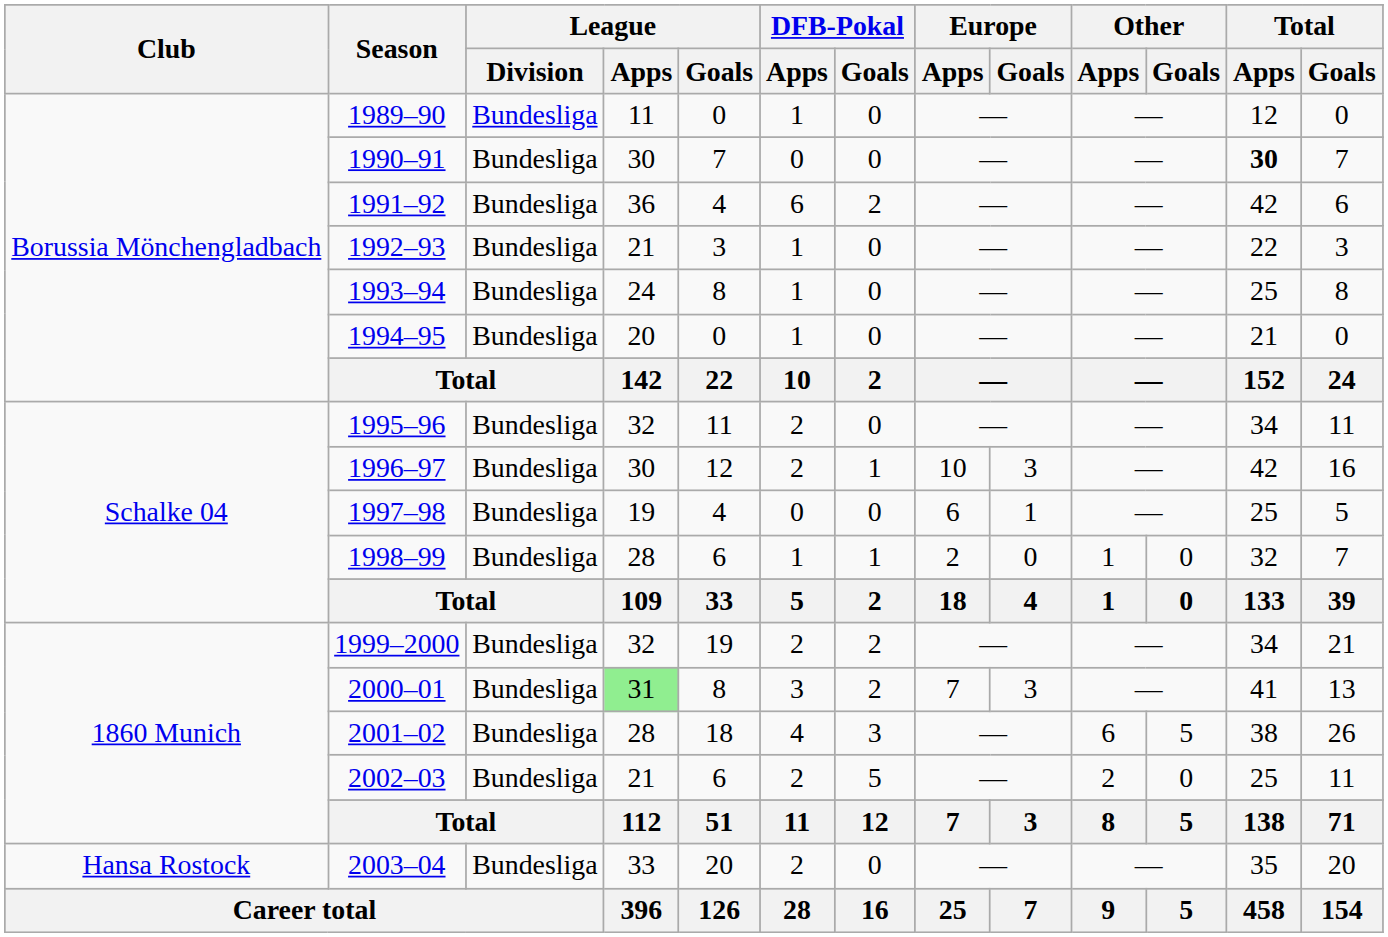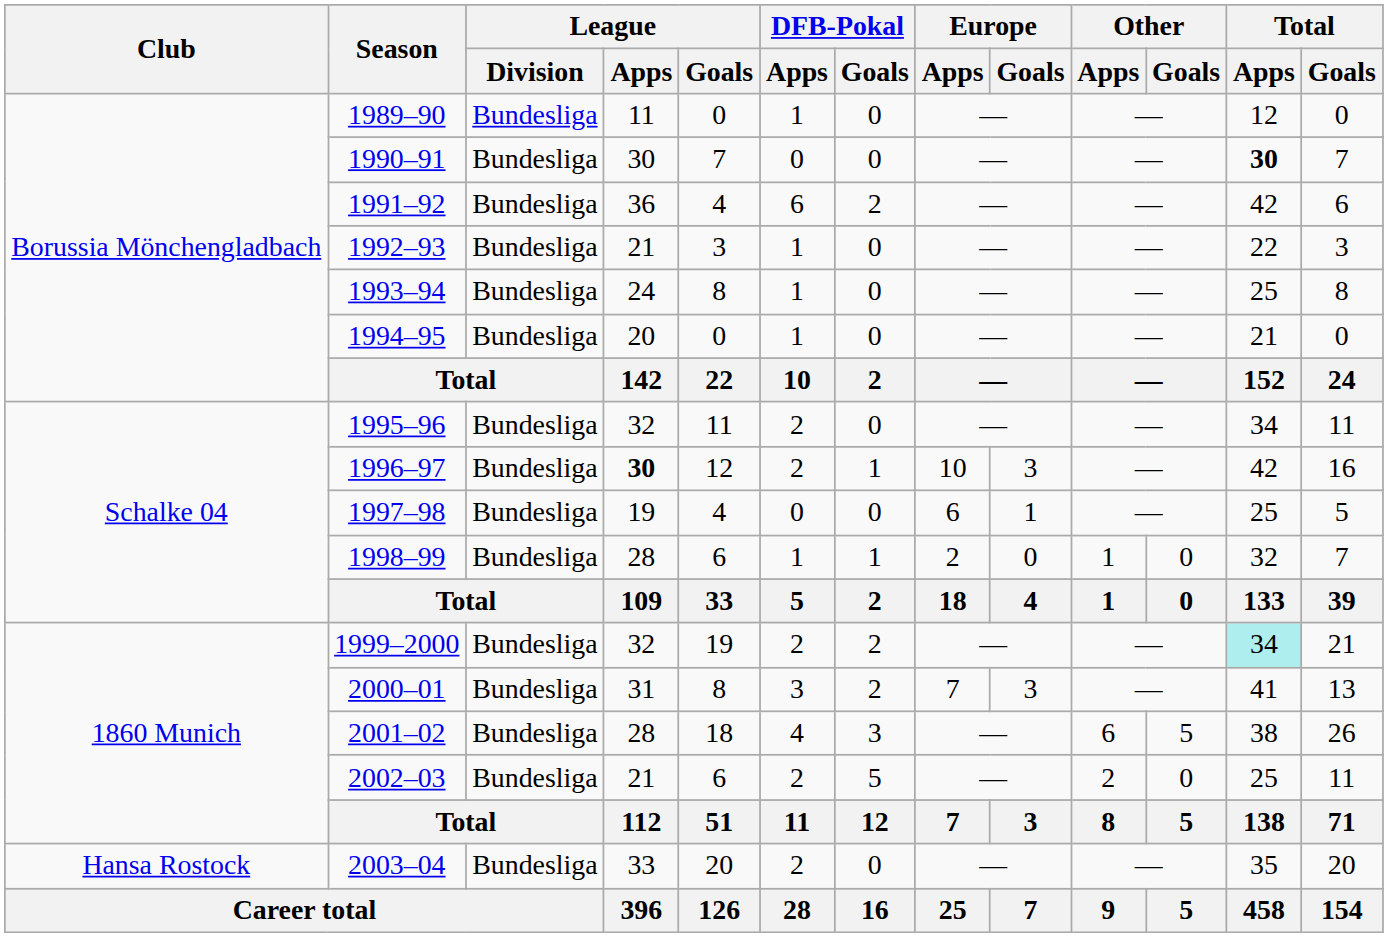(641, 468) normal -> (641, 468) bold
(1264, 644) no background -> (1264, 644) paleturquoise background
(641, 688) lightgreen background -> (641, 688) no background
